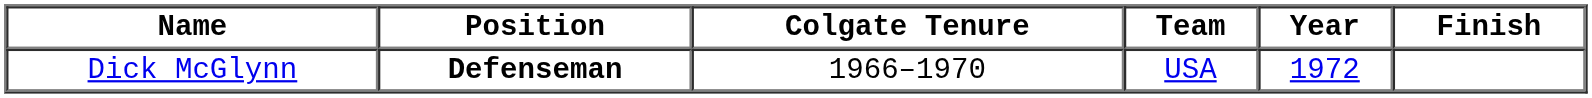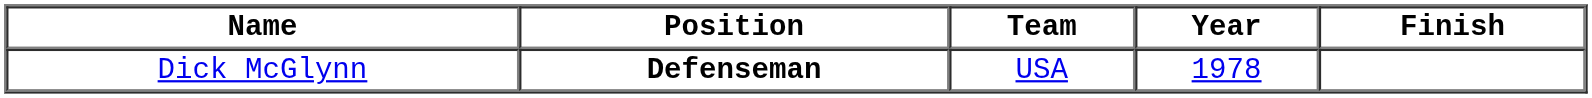- column: (907, 28)
(1325, 70) 1972 -> (1227, 70) 1978
